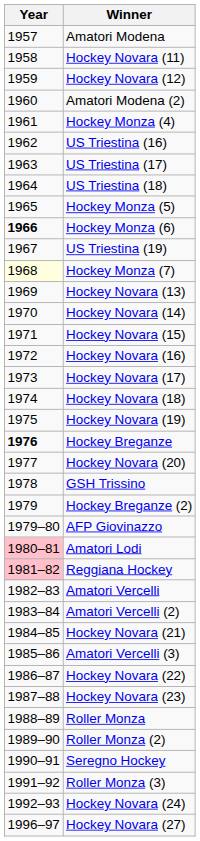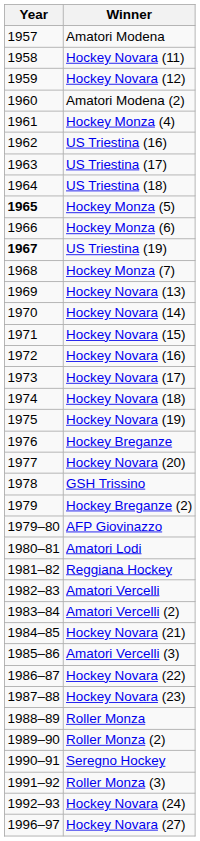(22, 206) normal -> (22, 206) bold
(22, 228) bold -> (22, 228) normal
(22, 249) normal -> (22, 249) bold
(22, 270) lightyellow background -> (22, 270) no background
(22, 441) bold -> (22, 441) normal
(34, 548) pink background -> (34, 548) no background
(34, 569) pink background -> (34, 569) no background
